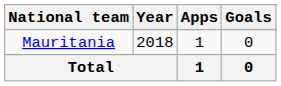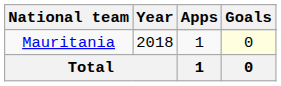(249, 42) no background -> (249, 42) lightyellow background
